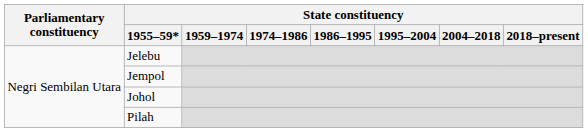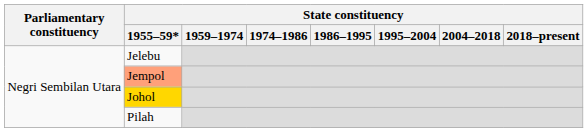(146, 76) no background -> (146, 76) lightsalmon background
(141, 96) no background -> (141, 96) gold background
